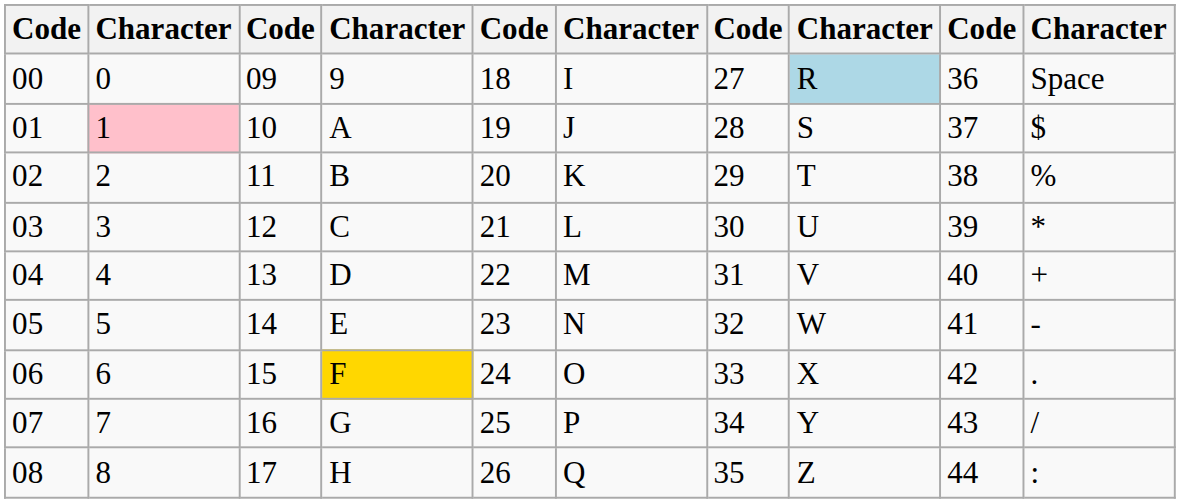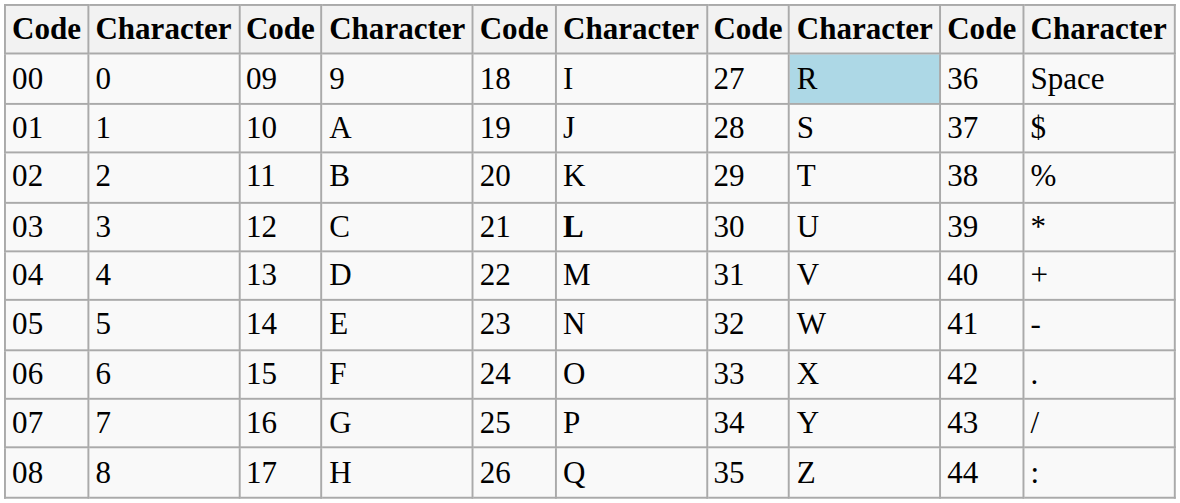(103, 127) pink background -> (103, 127) no background
(572, 226) normal -> (573, 226) bold
(338, 373) gold background -> (338, 373) no background
